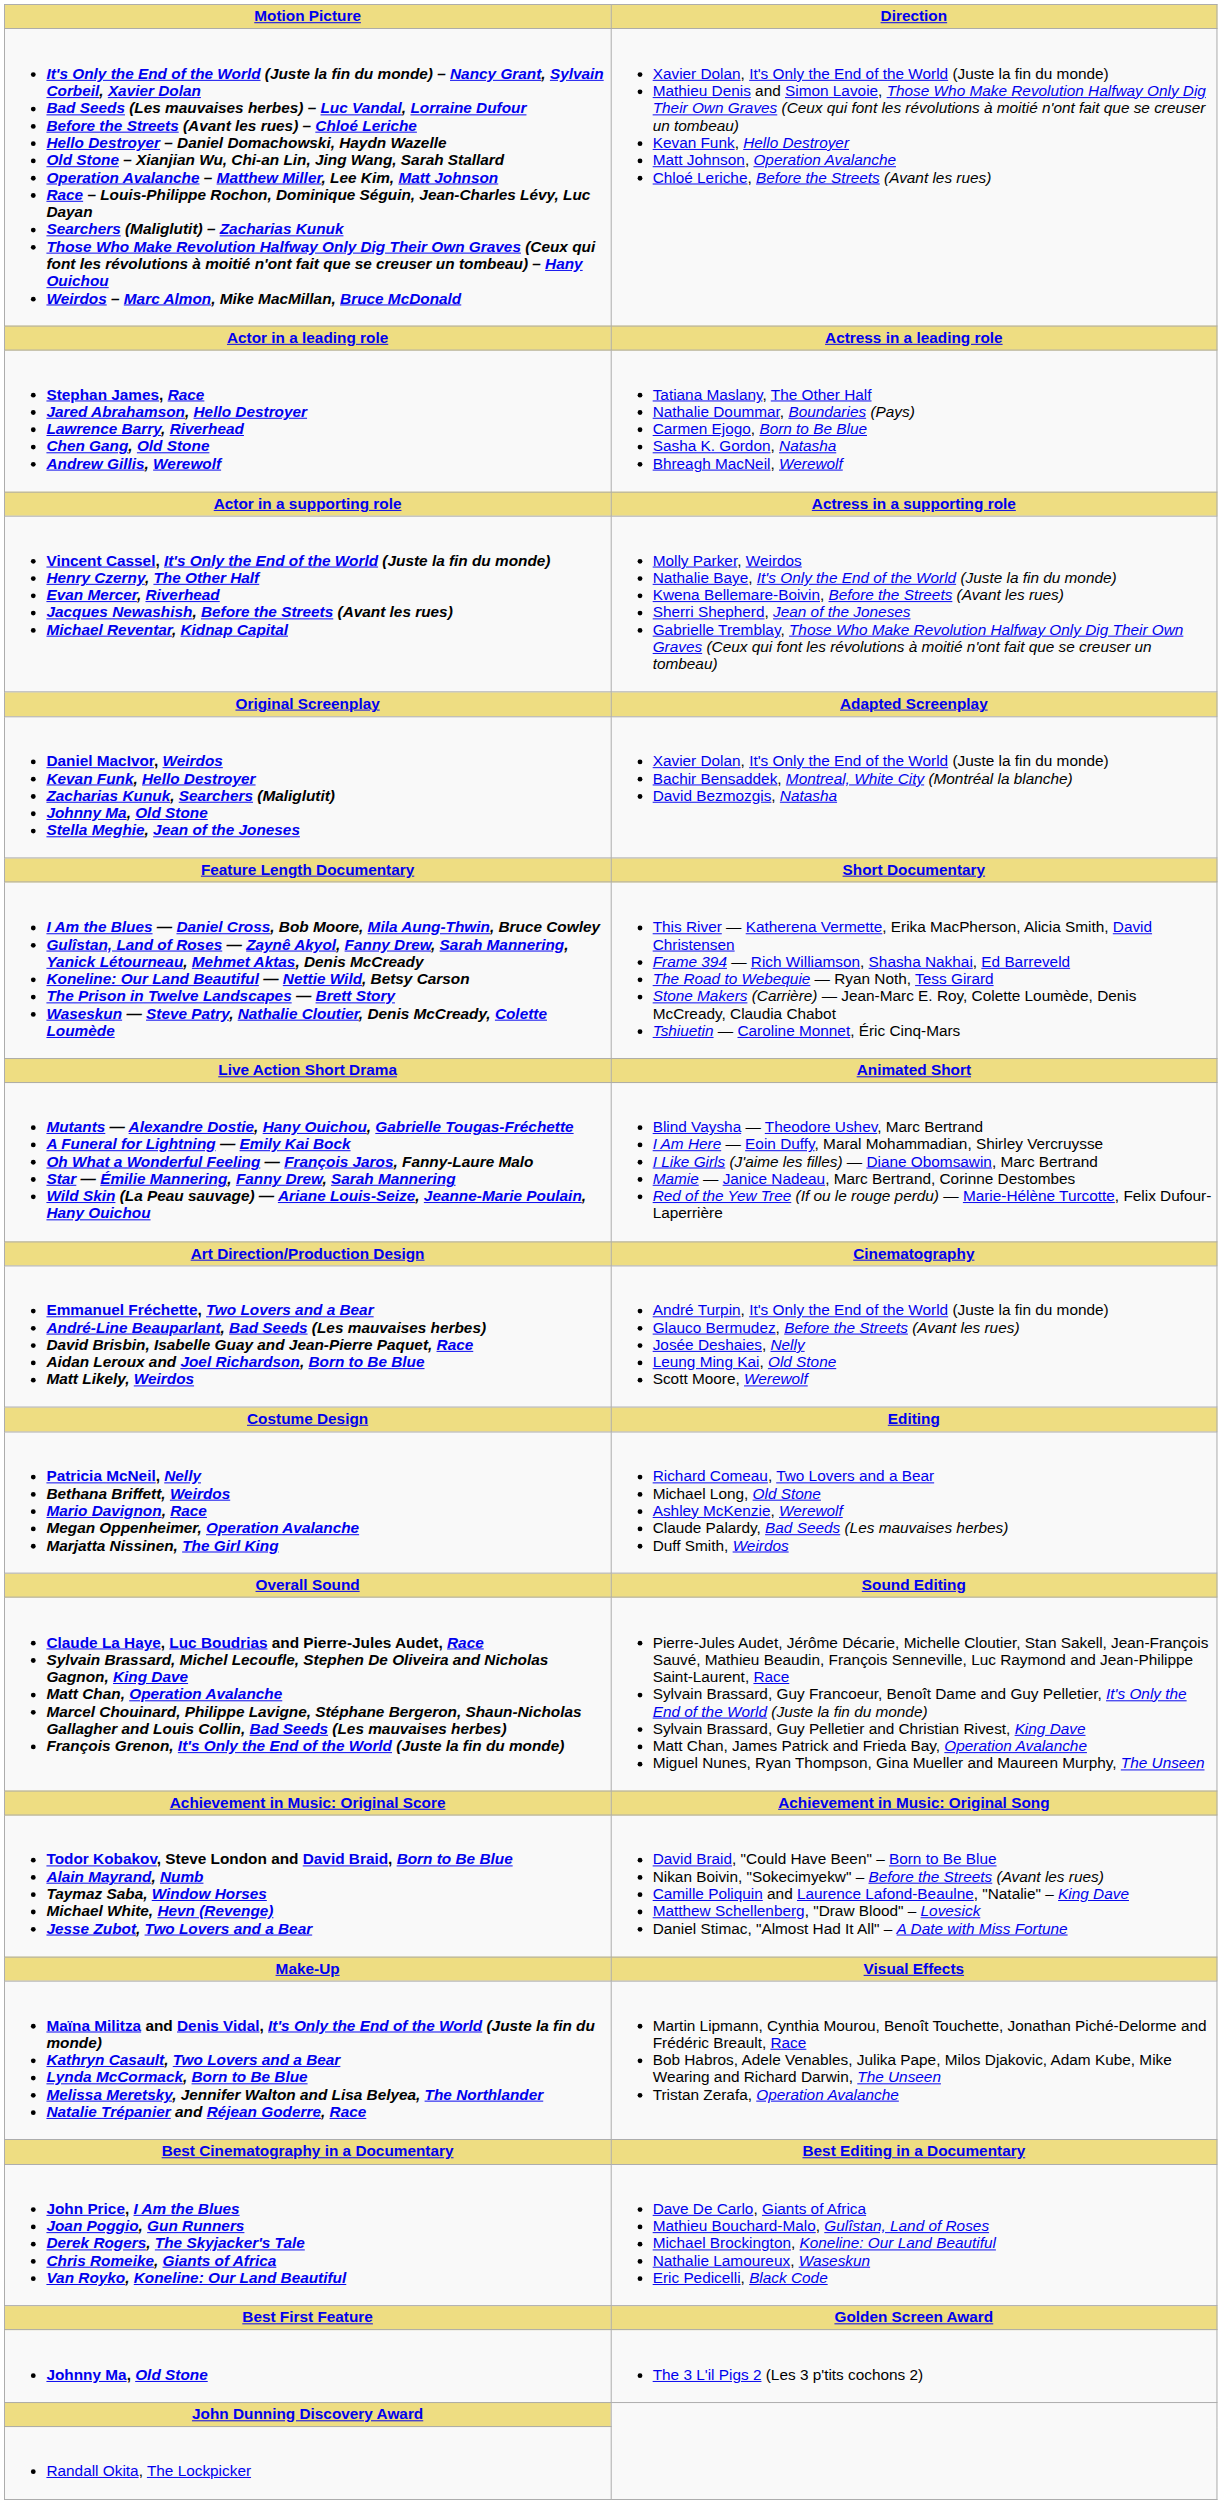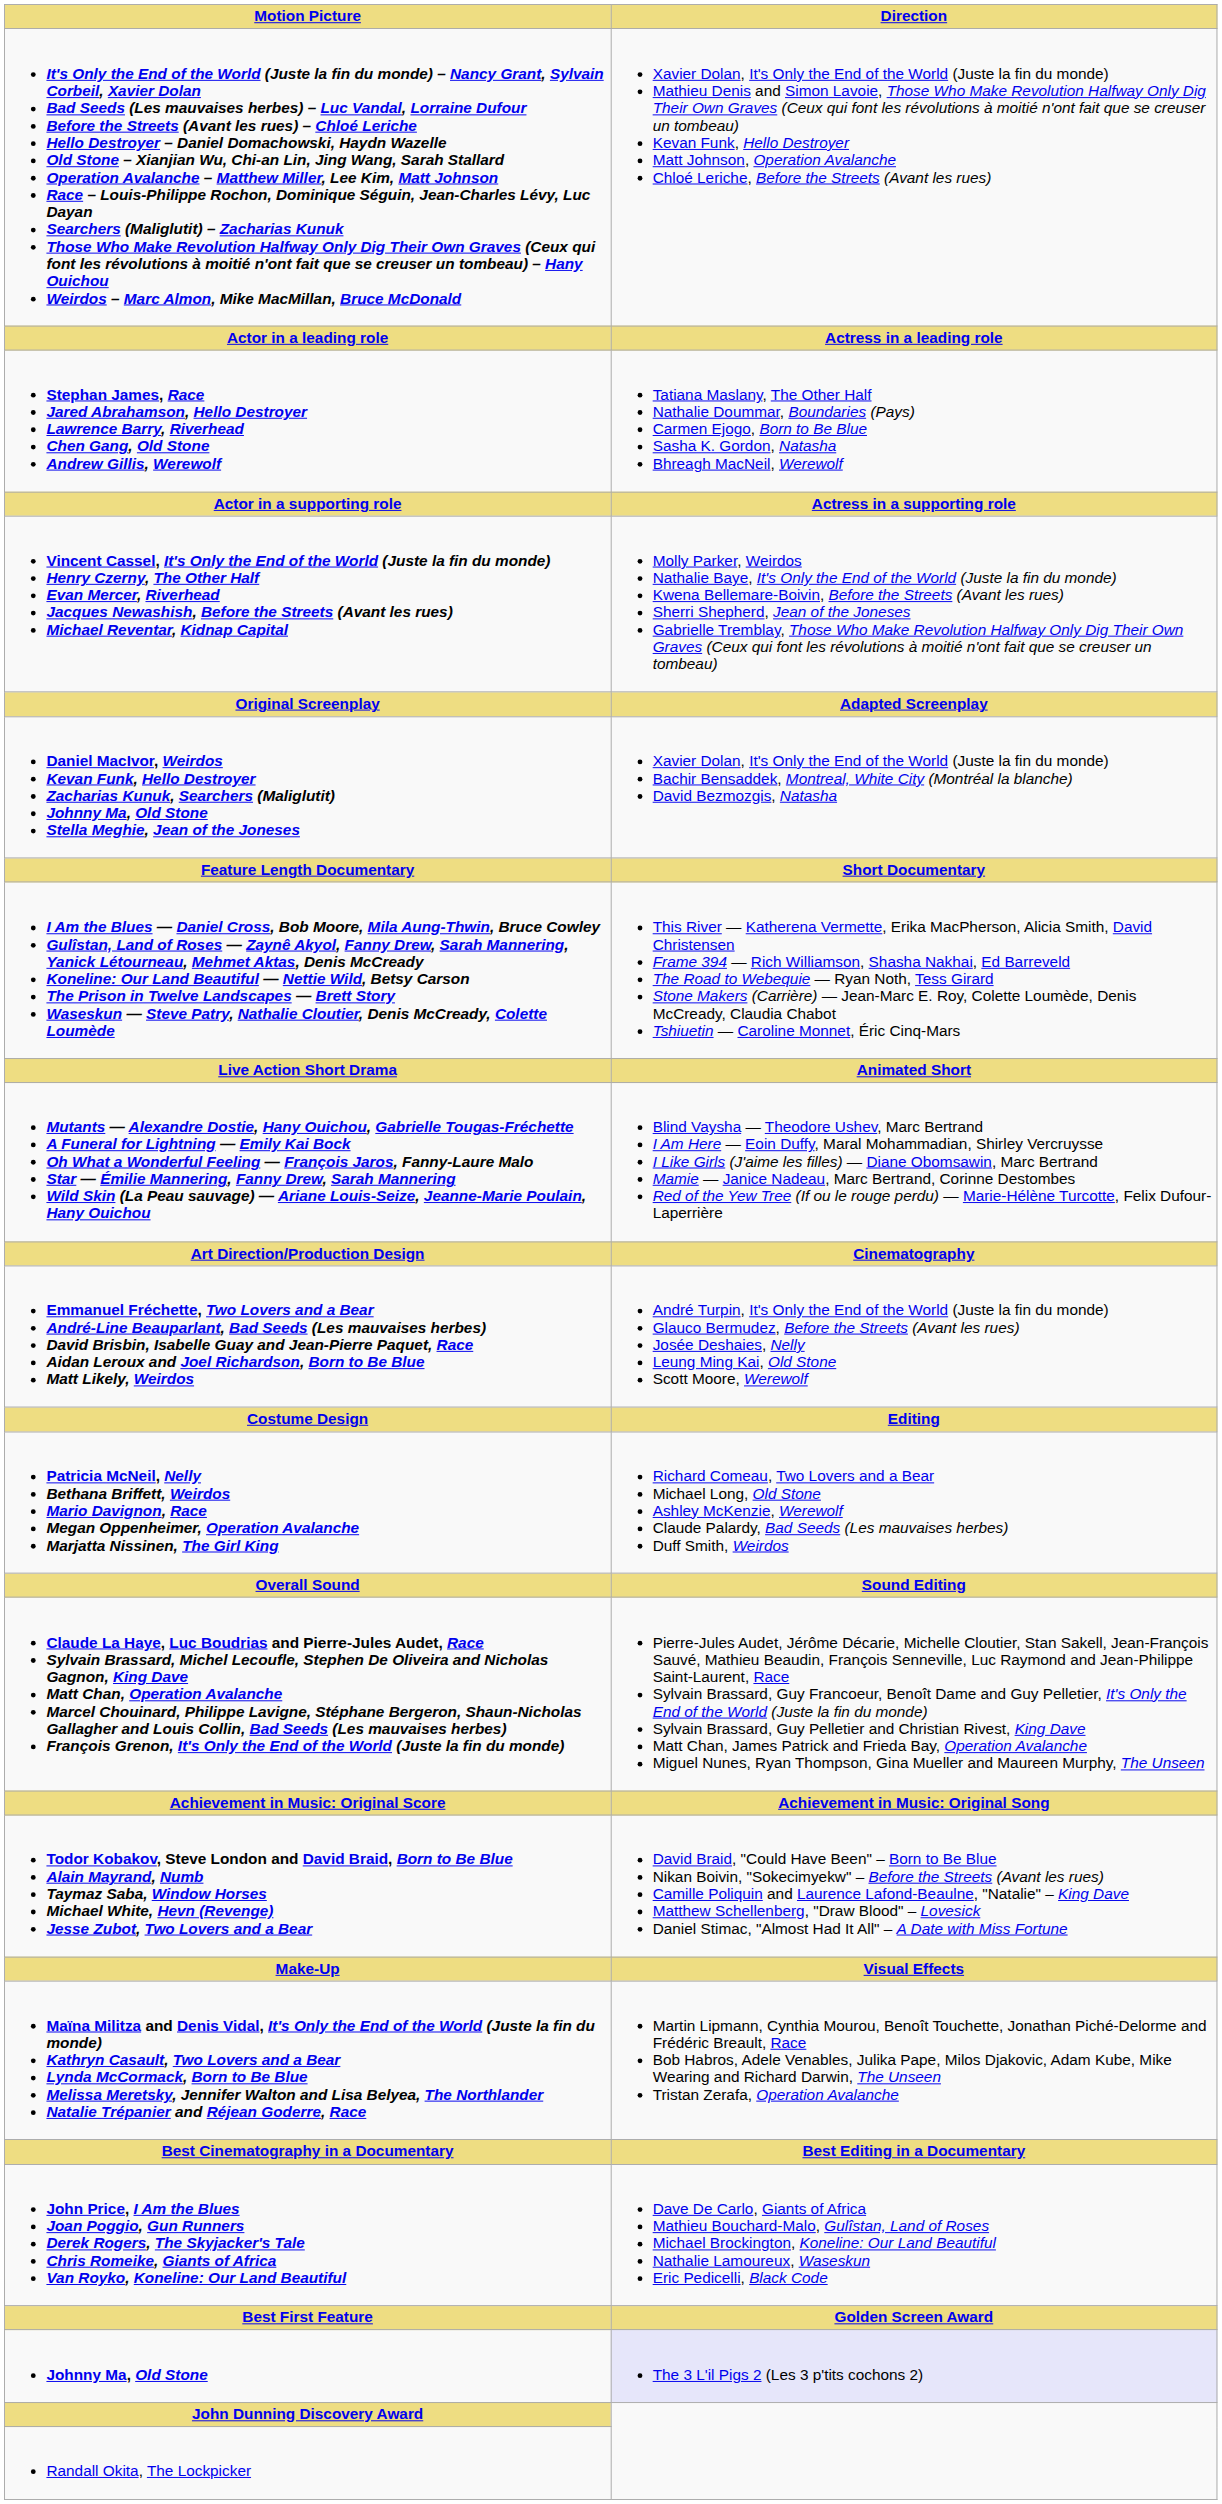(914, 2375) no background -> (914, 2375) lavender background
